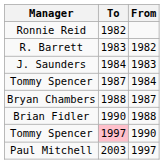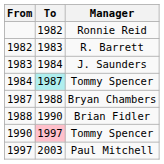columns swapped: (144, 13) <-> (51, 13)
(113, 82) no background -> (50, 82) paleturquoise background
